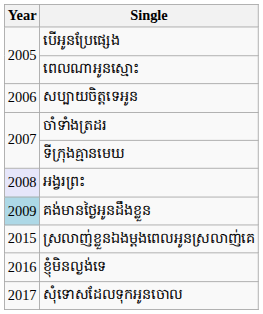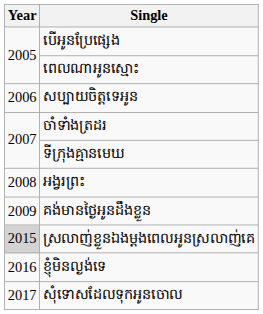(22, 182) lavender background -> (22, 182) no background
(22, 210) lightblue background -> (22, 210) no background
(22, 239) no background -> (22, 239) lightgrey background
